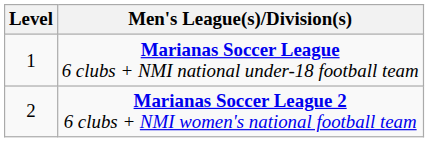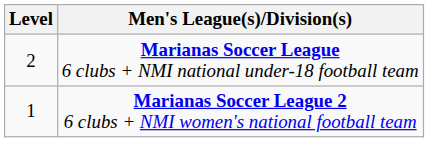(31, 60) 1 -> (31, 60) 2
(31, 111) 2 -> (31, 111) 1
